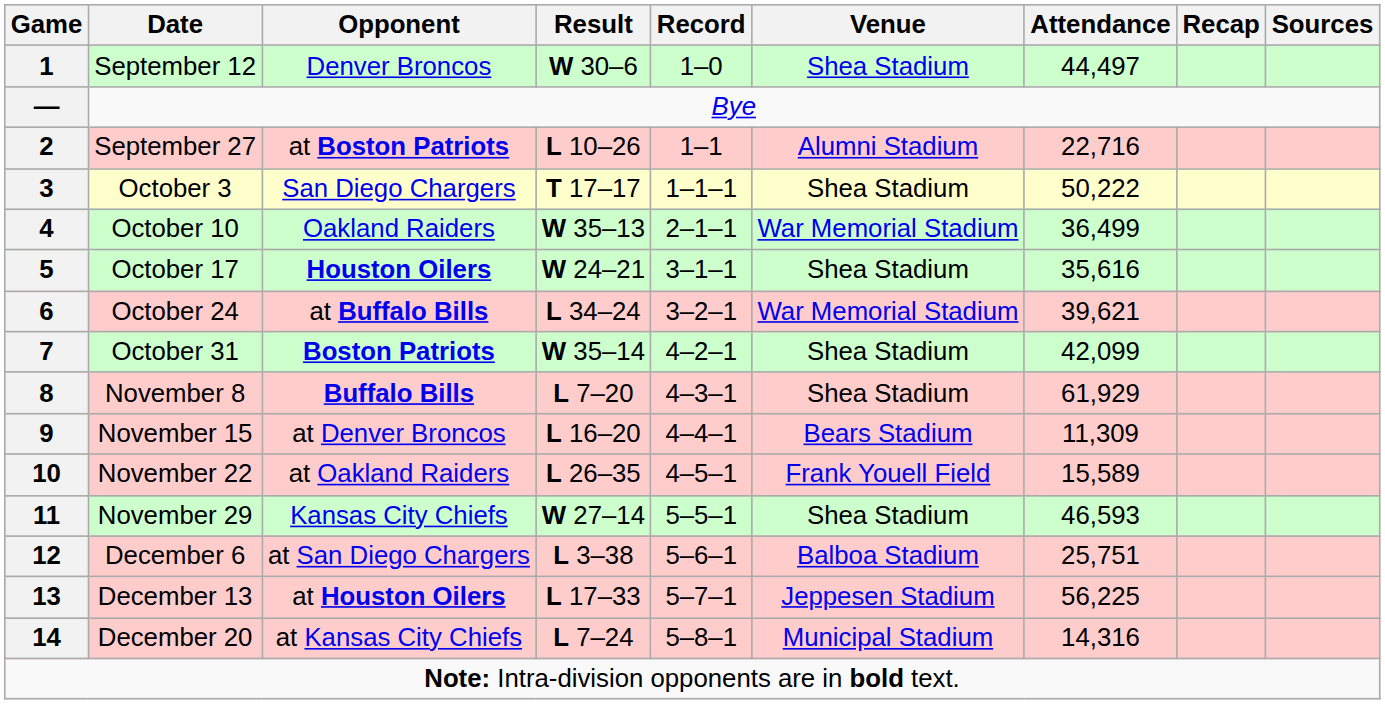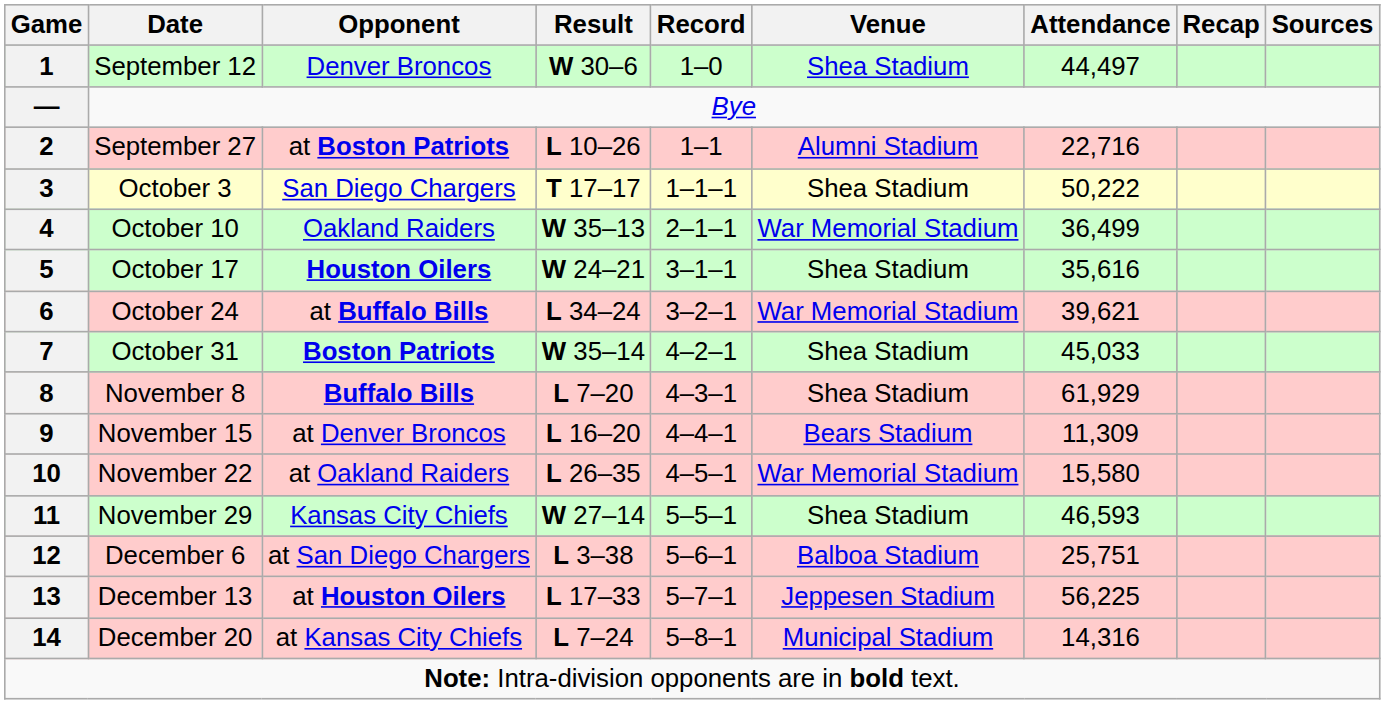(1100, 351) 42,099 -> (1100, 351) 45,033
(888, 474) Frank Youell Field -> (888, 474) War Memorial Stadium
(1100, 474) 15,589 -> (1100, 474) 15,580
